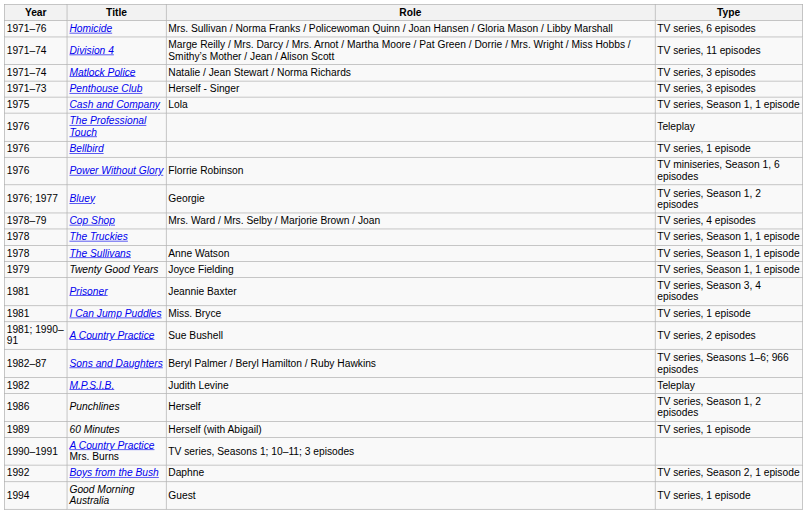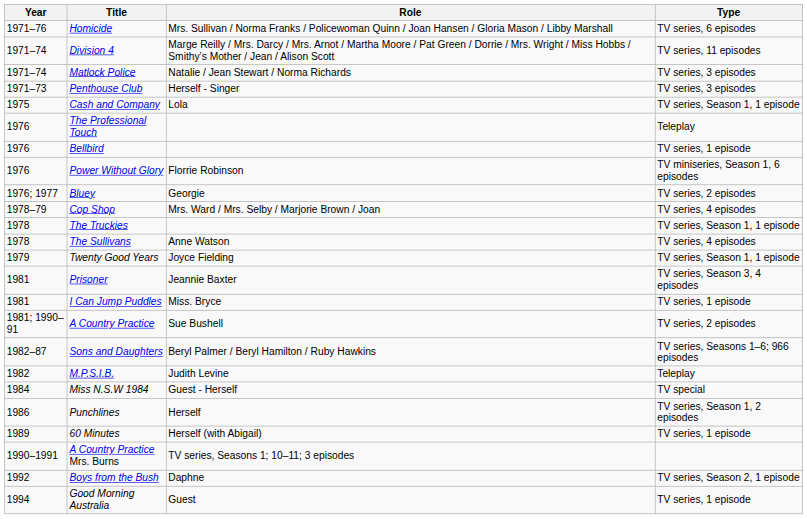(709, 199) TV series, Season 1, 2 episodes -> (707, 193) TV series, 2 episodes
(728, 253) TV series, Season 1, 1 episode -> (707, 242) TV series, 4 episodes
+ row: (109, 390)
